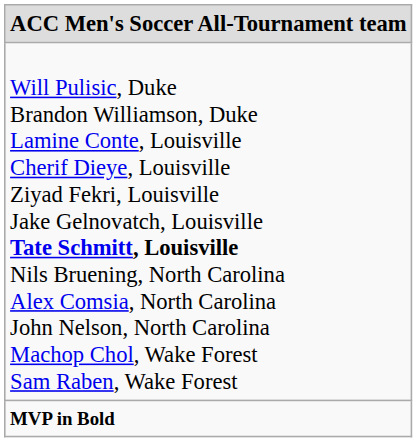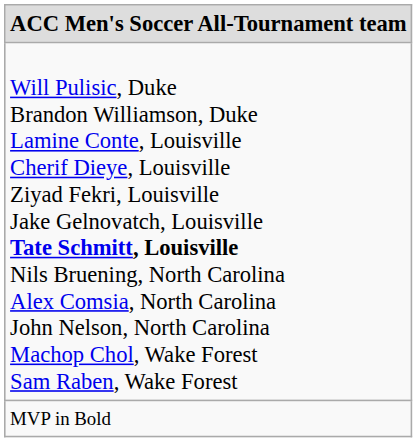(62, 418) bold -> (61, 419) normal
